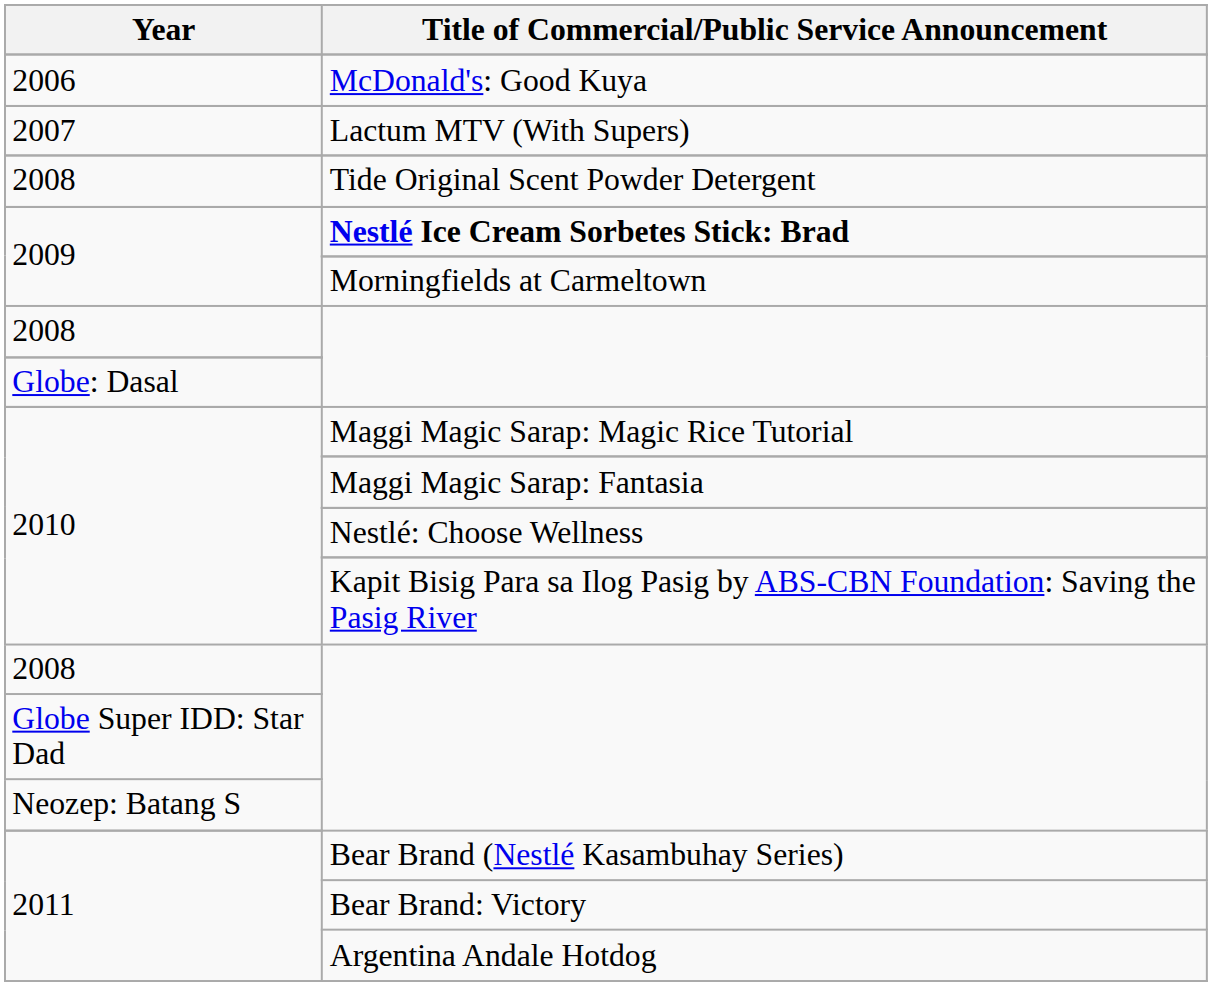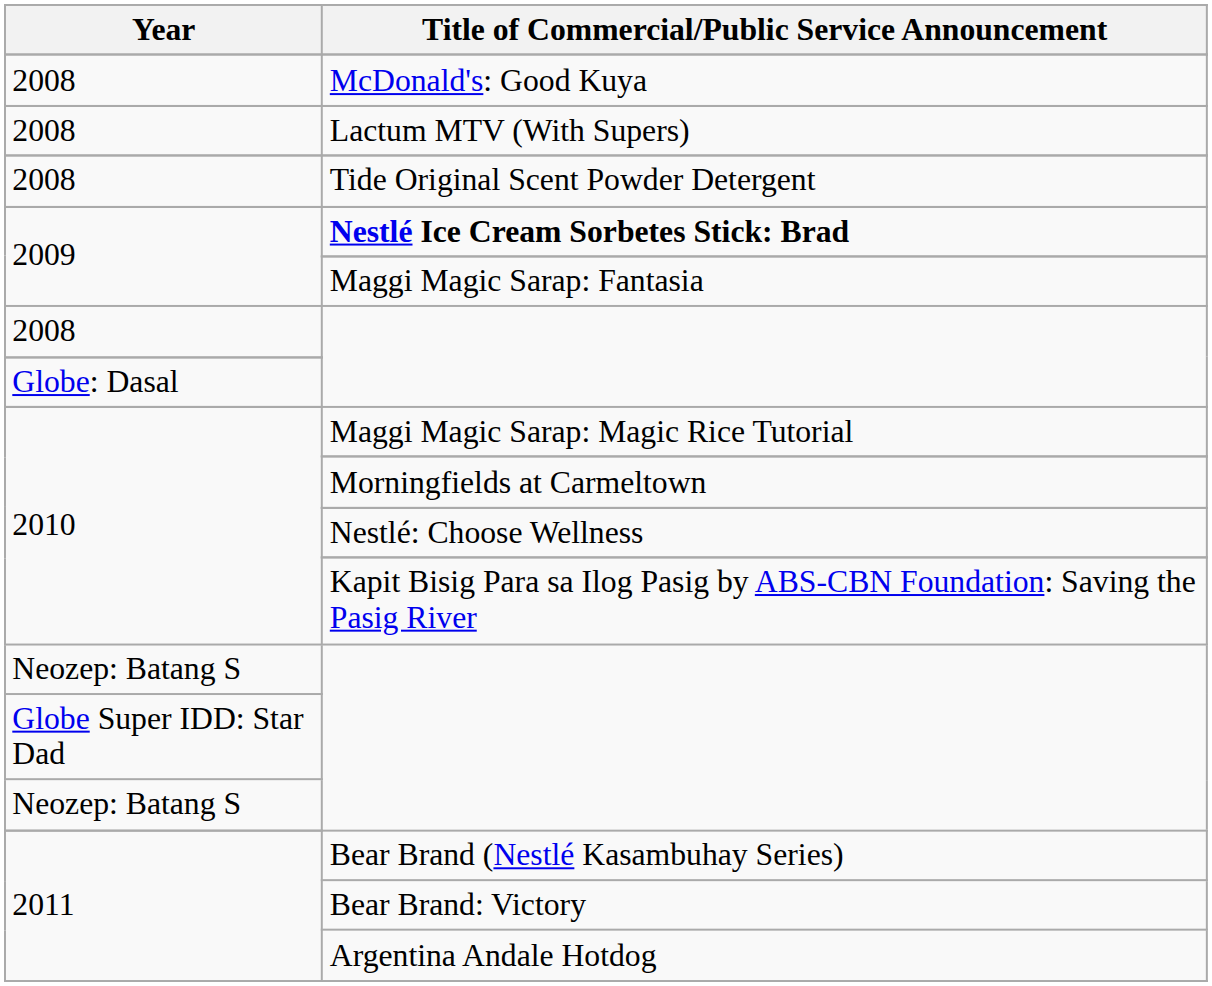(44, 79) 2006 -> (44, 79) 2008
(44, 130) 2007 -> (44, 130) 2008
(518, 280) Morningfields at Carmeltown -> (517, 280) Maggi Magic Sarap: Fantasia
(517, 481) Maggi Magic Sarap: Fantasia -> (518, 481) Morningfields at Carmeltown
(44, 668) 2008 -> (127, 668) Neozep: Batang S
